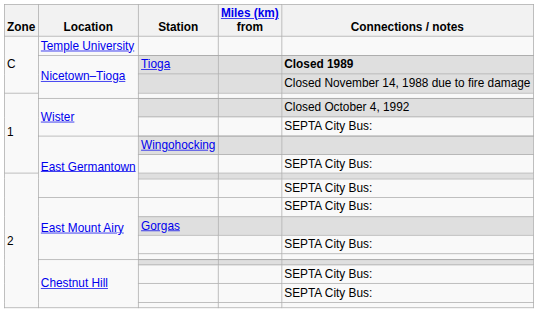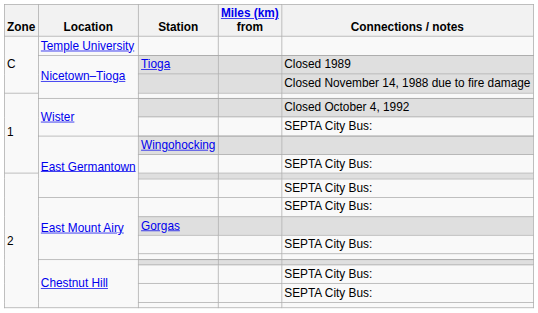(319, 64) bold -> (317, 64) normal
